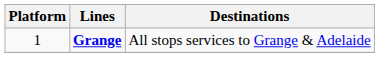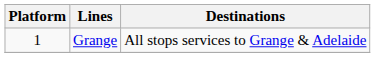(97, 40) bold -> (95, 40) normal
